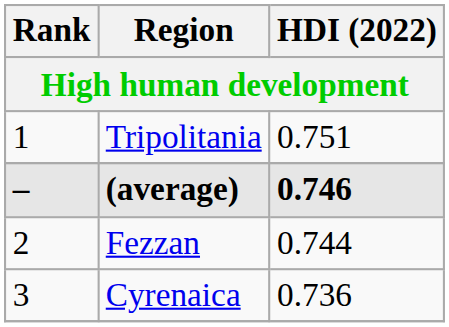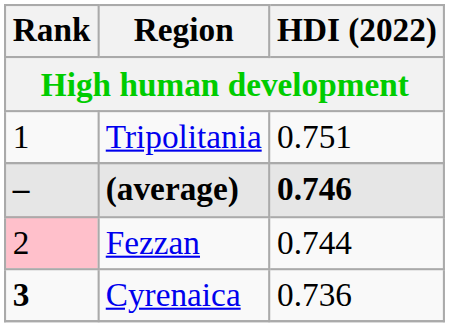(21, 242) no background -> (21, 242) pink background
(21, 294) normal -> (21, 294) bold
